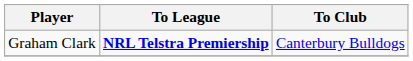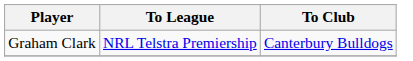(186, 43) bold -> (180, 43) normal
